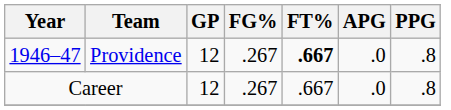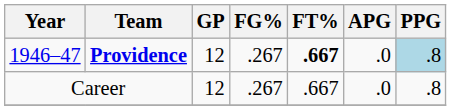(136, 55) normal -> (139, 55) bold
(428, 55) no background -> (434, 55) lightblue background
